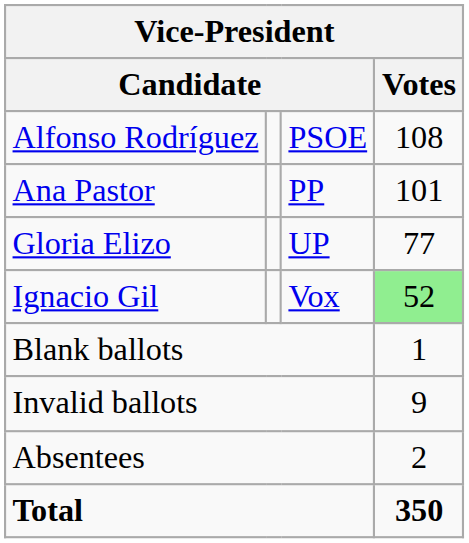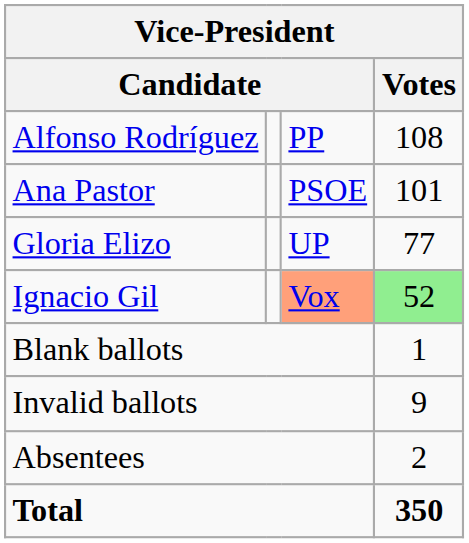(328, 137) PSOE -> (306, 137) PP
(306, 190) PP -> (328, 190) PSOE
(314, 296) no background -> (314, 296) lightsalmon background
